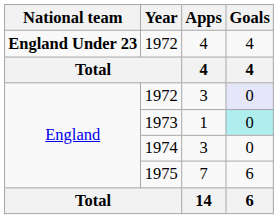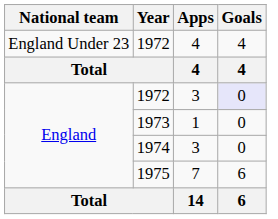(73, 43) bold -> (69, 43) normal
(250, 122) paleturquoise background -> (242, 122) no background
